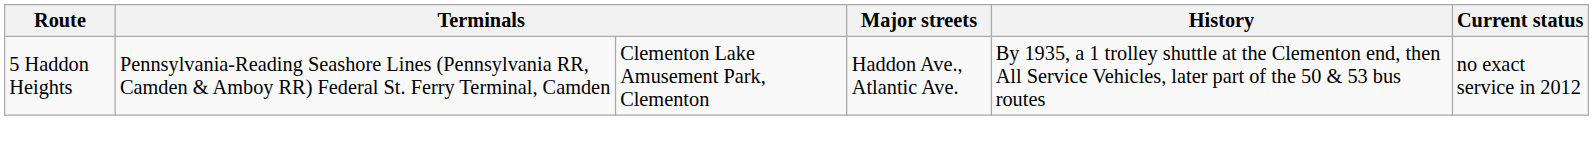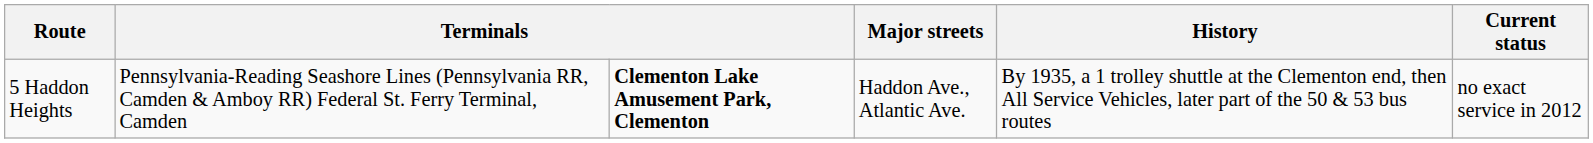(693, 75) normal -> (693, 98) bold
